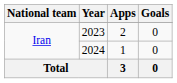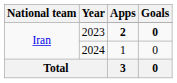(123, 31) normal -> (123, 31) bold
(155, 31) normal -> (155, 31) bold
